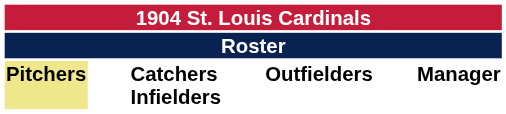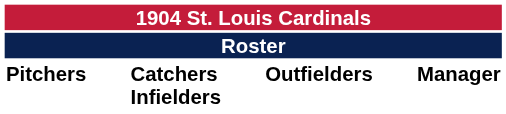(46, 74) khaki background -> (46, 74) no background
